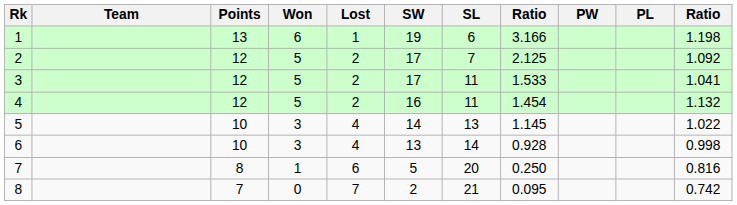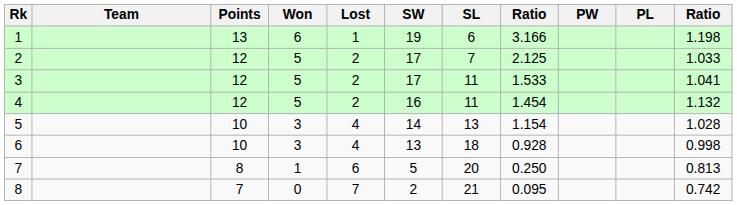(703, 59) 1.092 -> (703, 59) 1.033
(529, 124) 1.145 -> (529, 124) 1.154
(703, 124) 1.022 -> (703, 124) 1.028
(471, 146) 14 -> (471, 146) 18
(703, 168) 0.816 -> (703, 168) 0.813
